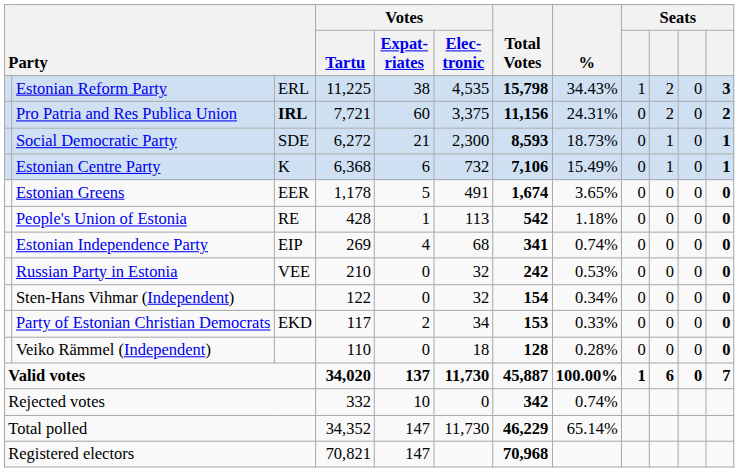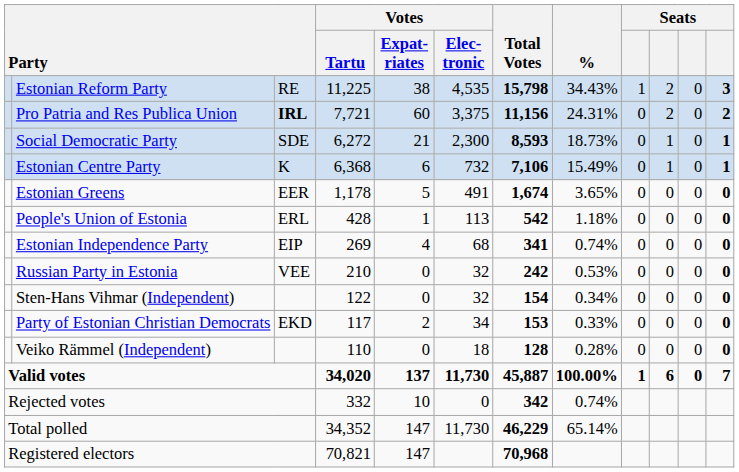(294, 88) ERL -> (289, 88) RE
(289, 219) RE -> (294, 219) ERL
